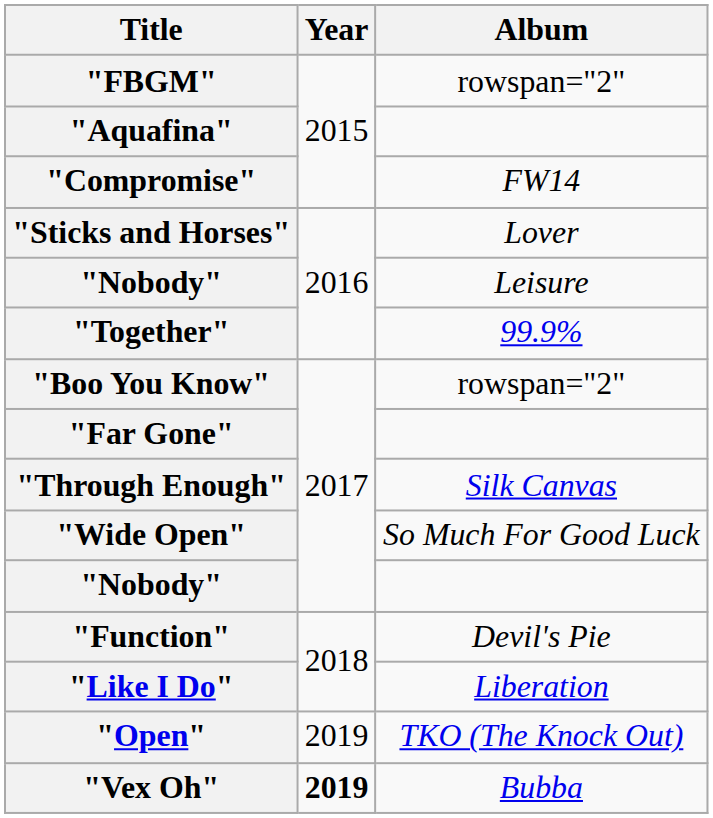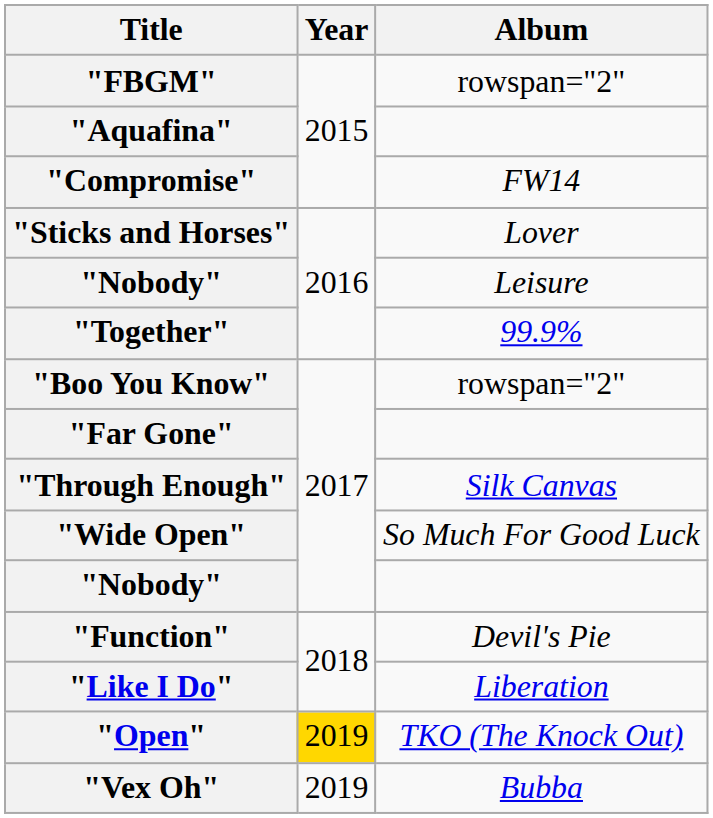(337, 736) no background -> (337, 736) gold background
(337, 787) bold -> (337, 787) normal
